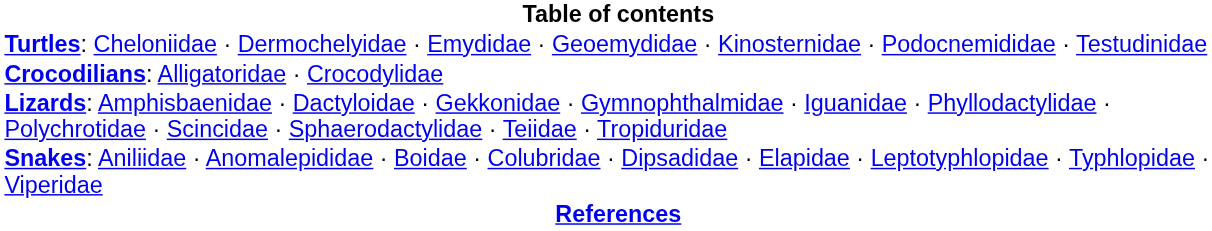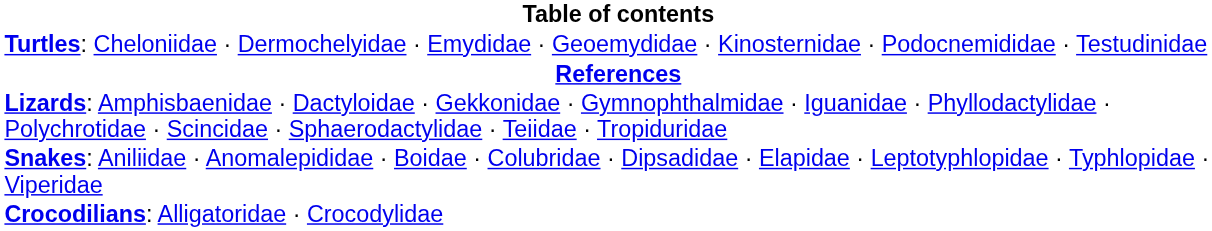(224, 74) Crocodilians: Alligatoridae · Crocodylidae -> (618, 74) References
(618, 214) References -> (224, 214) Crocodilians: Alligatoridae · Crocodylidae
